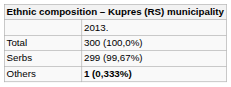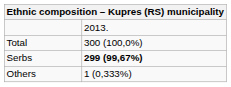(113, 58) normal -> (113, 58) bold
(108, 74) bold -> (108, 74) normal
